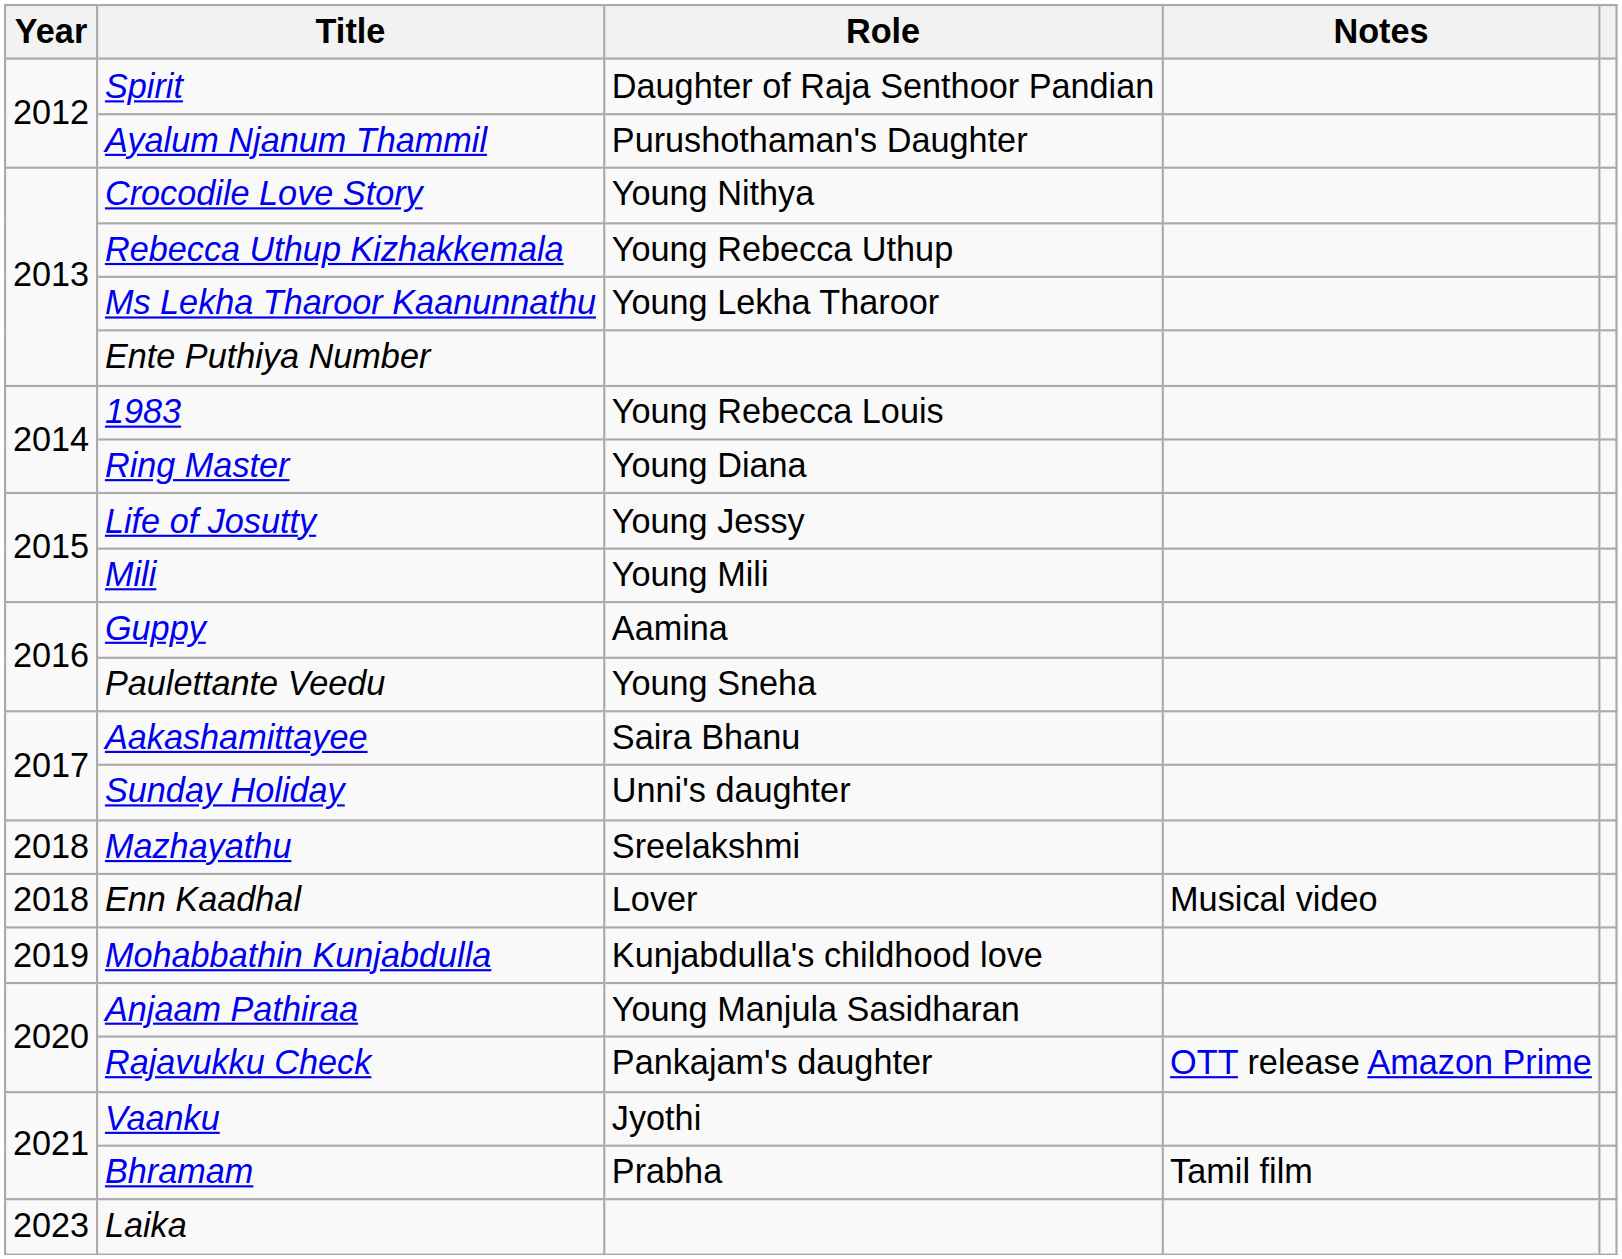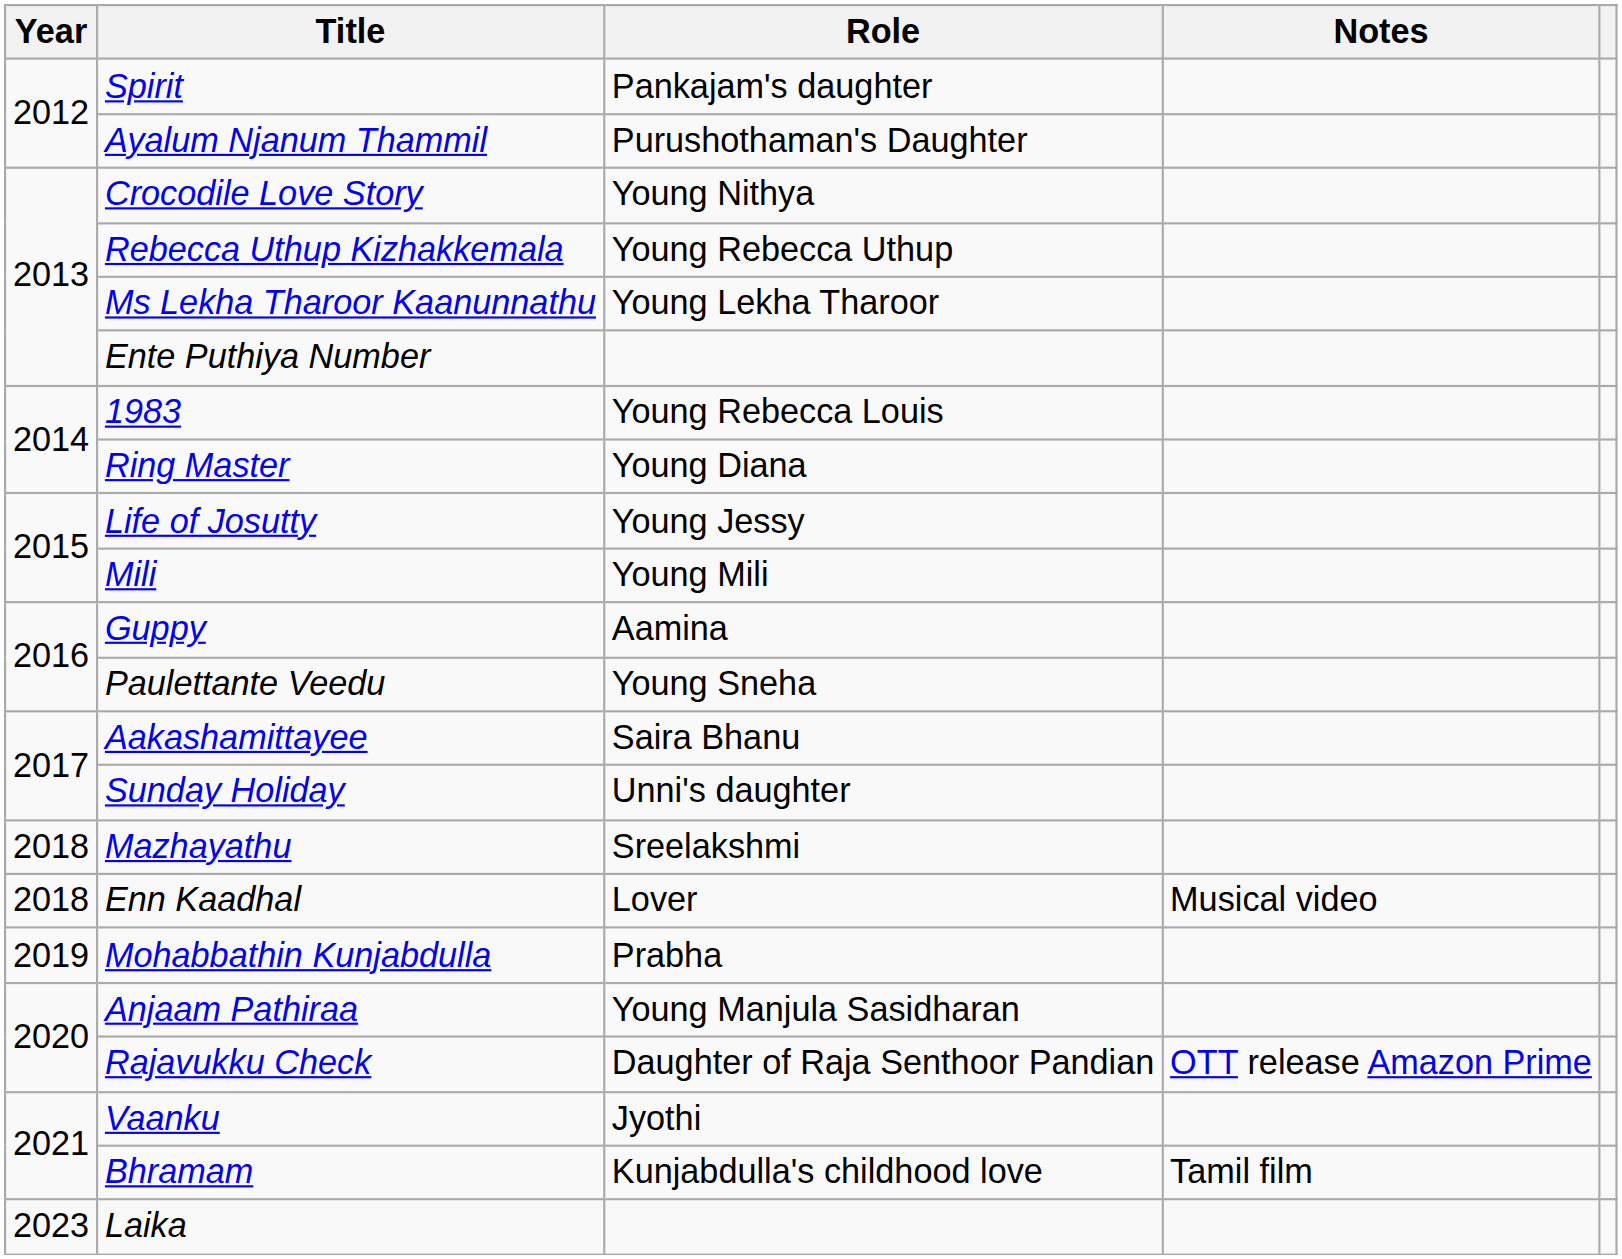(883, 85) Daughter of Raja Senthoor Pandian -> (772, 85) Pankajam's daughter
(827, 954) Kunjabdulla's childhood love -> (667, 954) Prabha
(772, 1063) Pankajam's daughter -> (883, 1063) Daughter of Raja Senthoor Pandian
(667, 1172) Prabha -> (827, 1172) Kunjabdulla's childhood love
